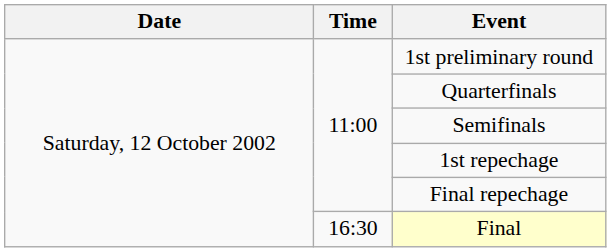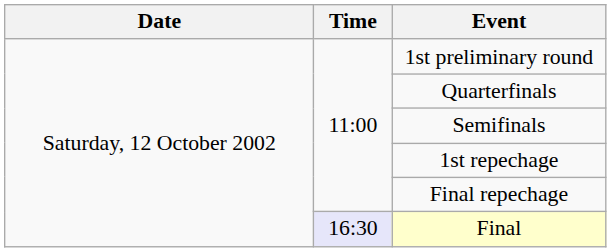(353, 228) no background -> (353, 228) lavender background
